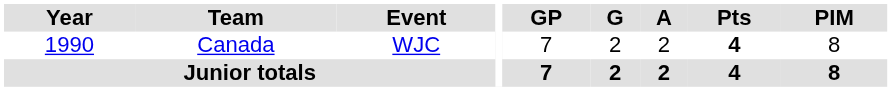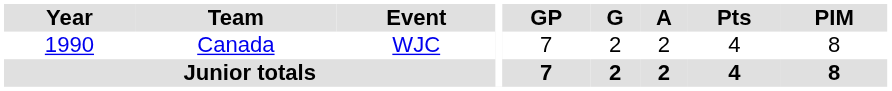(734, 45) bold -> (734, 45) normal
